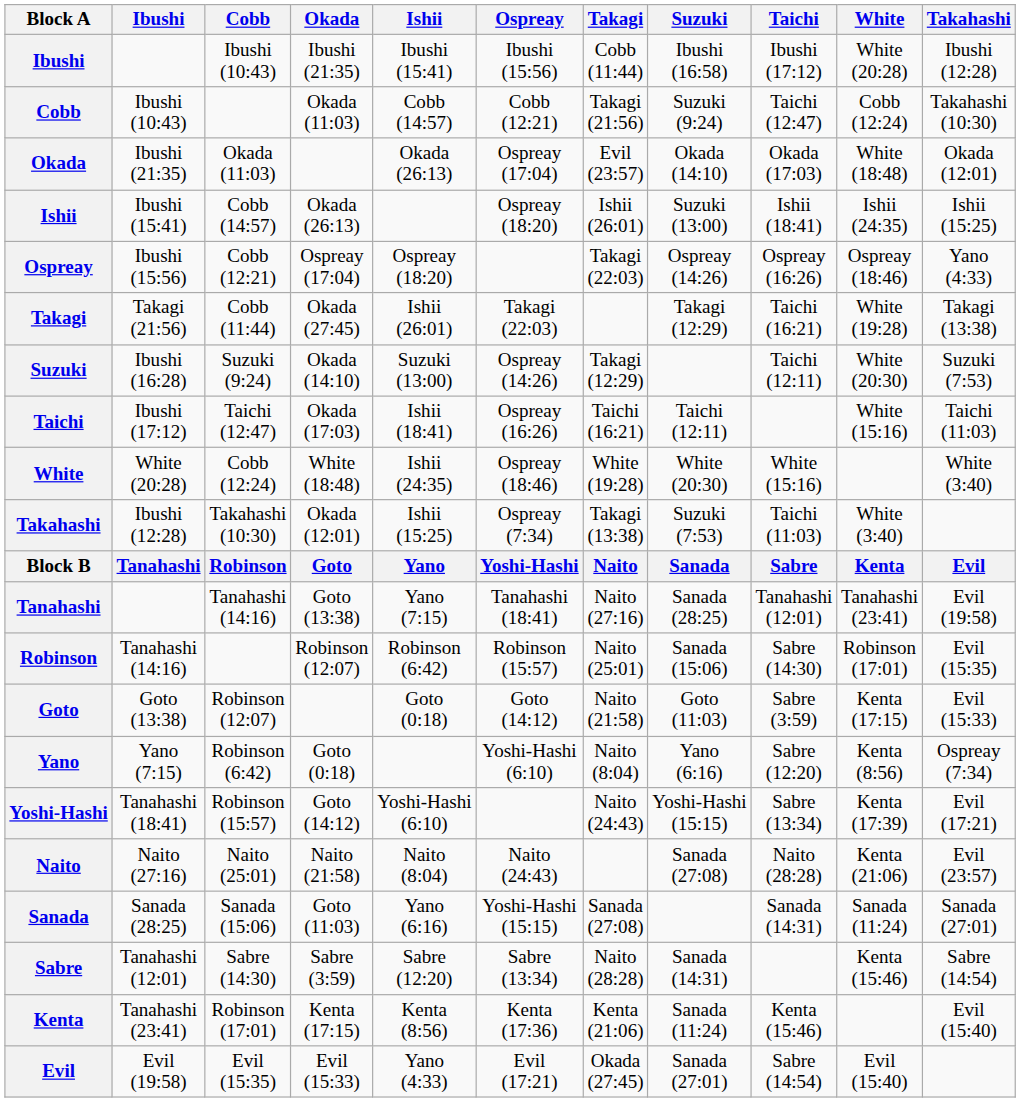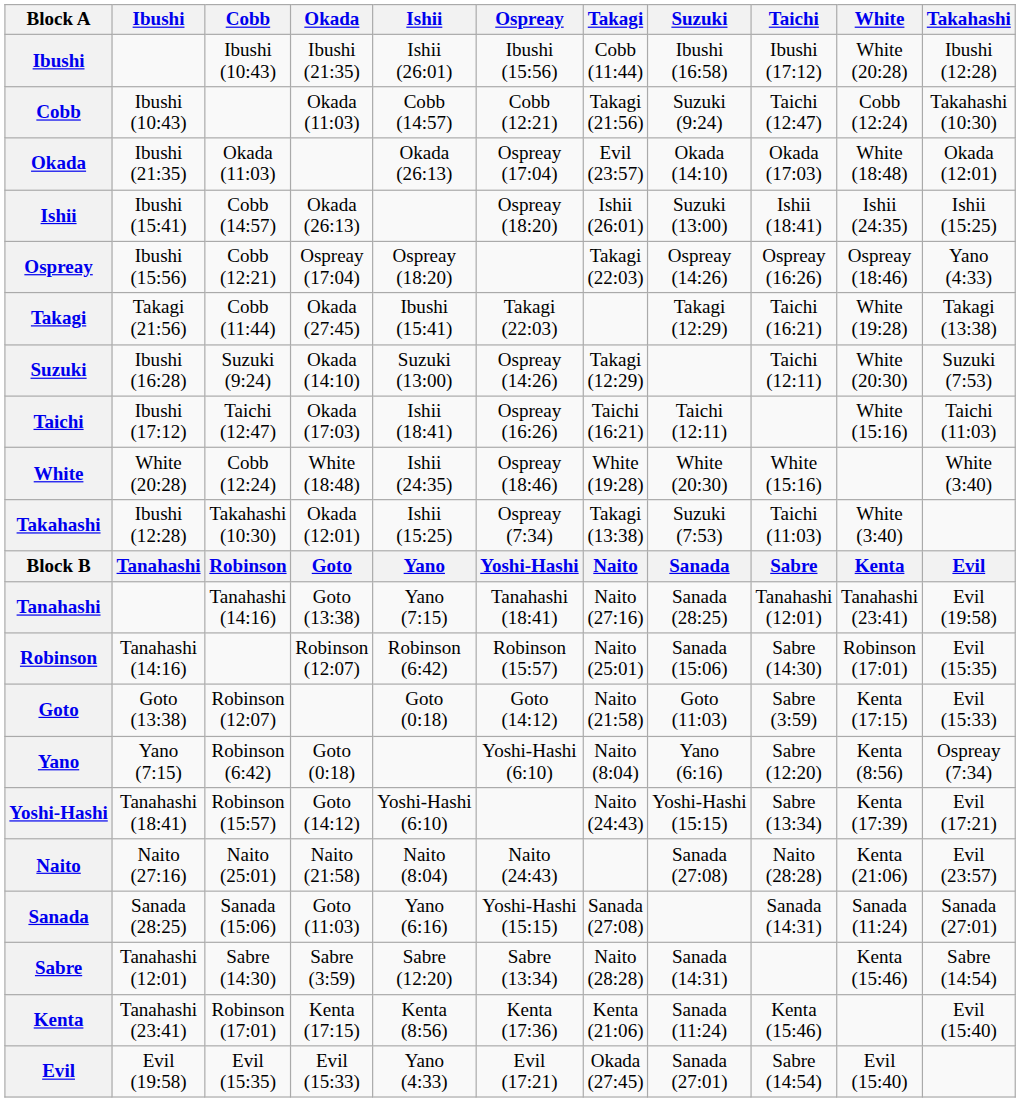(424, 60) Ibushi (15:41) -> (424, 60) Ishii (26:01)
(424, 318) Ishii (26:01) -> (424, 318) Ibushi (15:41)
